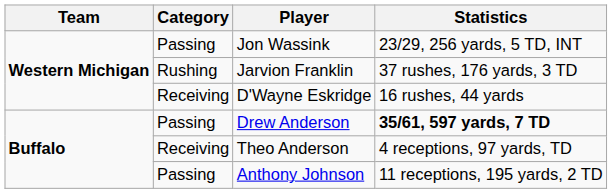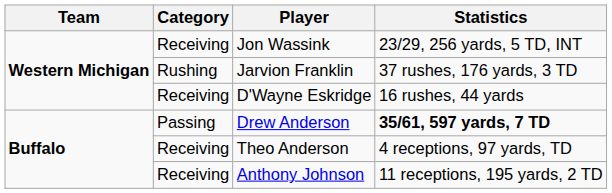(186, 44) Passing -> (193, 44) Receiving
(186, 174) Passing -> (193, 174) Receiving
